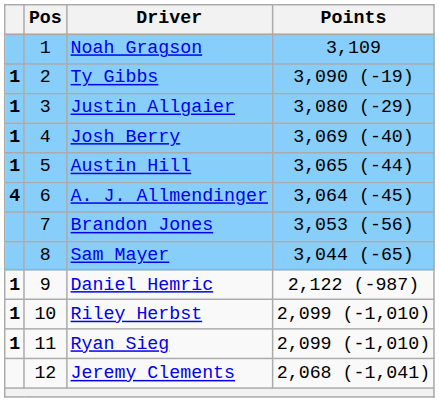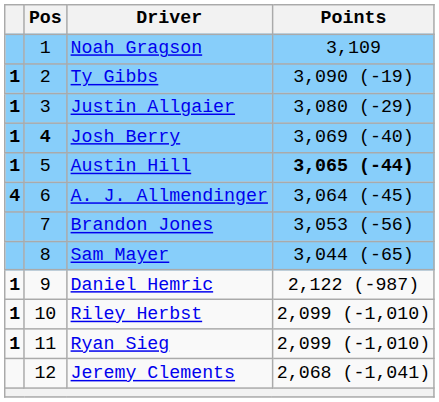(45, 138) normal -> (45, 138) bold
(353, 167) normal -> (353, 167) bold
